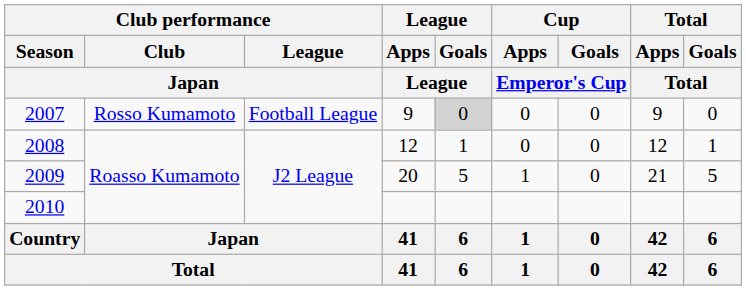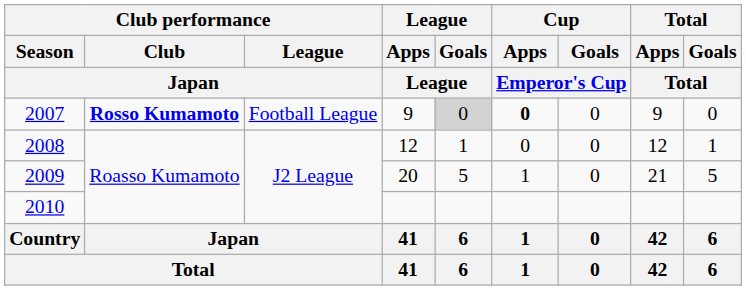(164, 113) normal -> (164, 113) bold
(525, 113) normal -> (525, 113) bold
